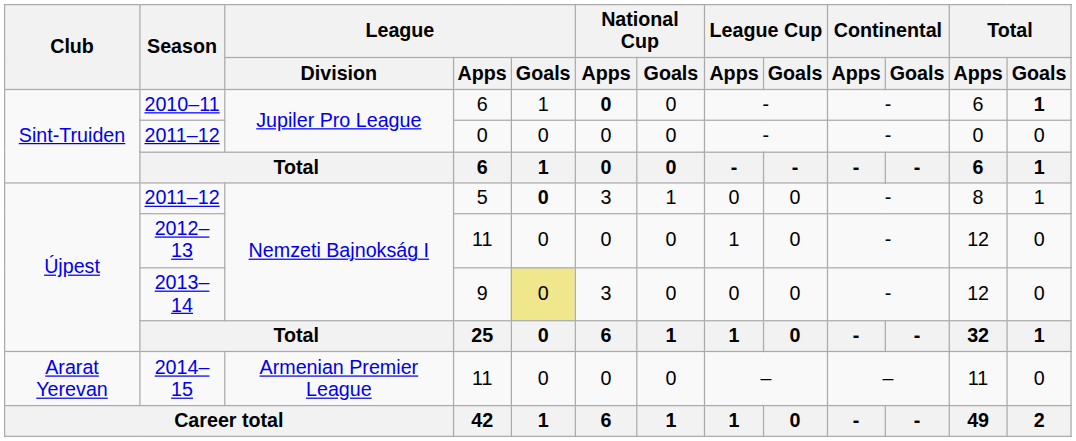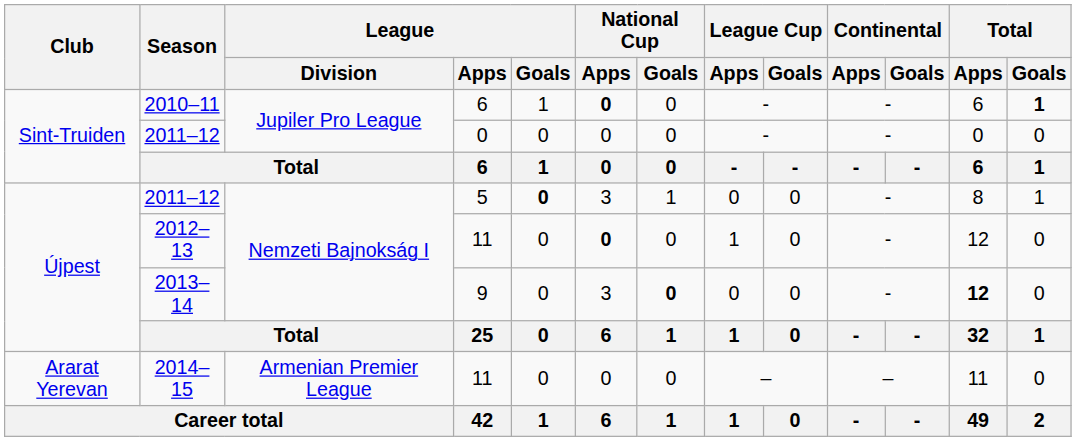(606, 240) normal -> (606, 240) bold
(543, 293) khaki background -> (543, 293) no background
(671, 293) normal -> (671, 293) bold
(978, 293) normal -> (978, 293) bold
